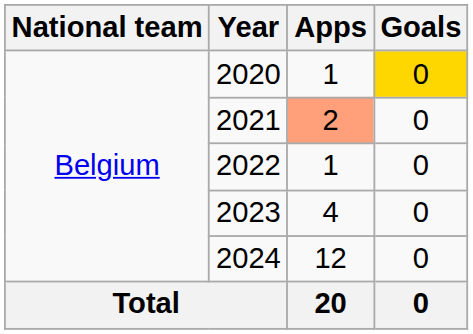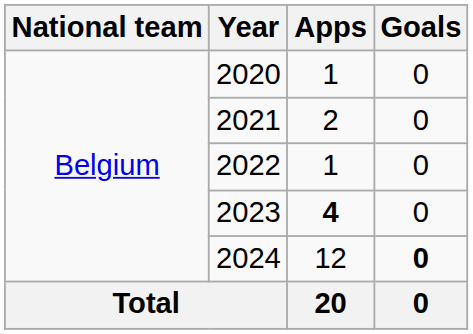(421, 73) gold background -> (421, 73) no background
(331, 119) lightsalmon background -> (331, 119) no background
(331, 212) normal -> (331, 212) bold
(421, 258) normal -> (421, 258) bold
